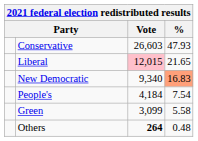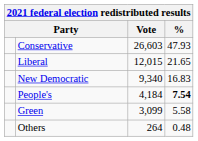(148, 62) pink background -> (148, 62) no background
(179, 78) lightsalmon background -> (179, 78) no background
(182, 95) normal -> (182, 95) bold
(155, 128) bold -> (155, 128) normal
